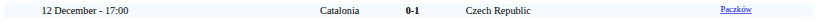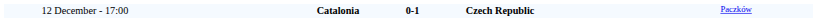(340, 10) normal -> (338, 10) bold
(498, 10) normal -> (500, 10) bold
